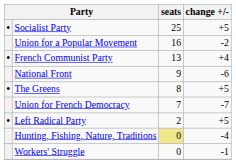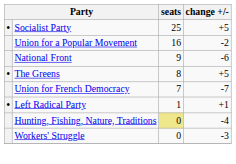- row: (64, 58)
(179, 120) 2 -> (179, 105) 1
(224, 120) +5 -> (224, 105) +1
(225, 151) -1 -> (225, 136) -3
